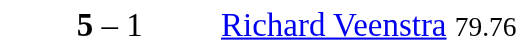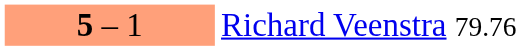(110, 24) no background -> (110, 24) lightsalmon background
